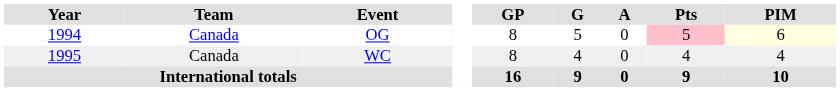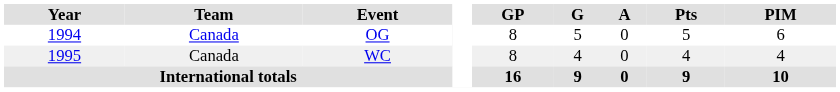(686, 35) pink background -> (686, 35) no background
(781, 35) lightyellow background -> (781, 35) no background
